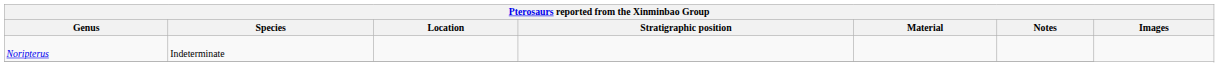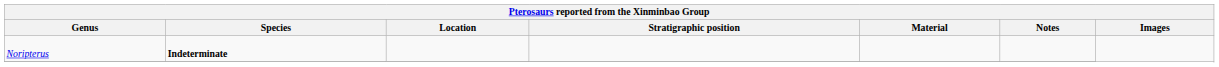(197, 54) normal -> (198, 54) bold
